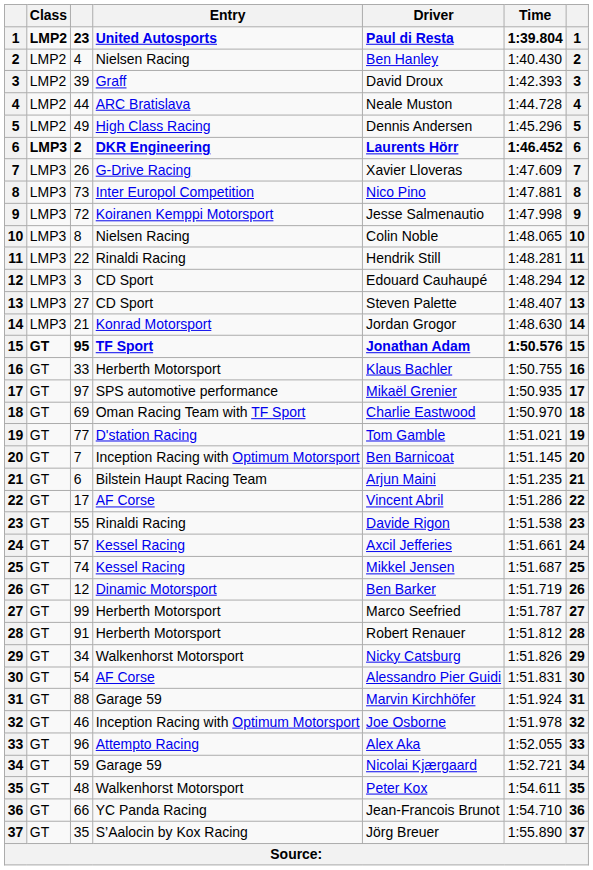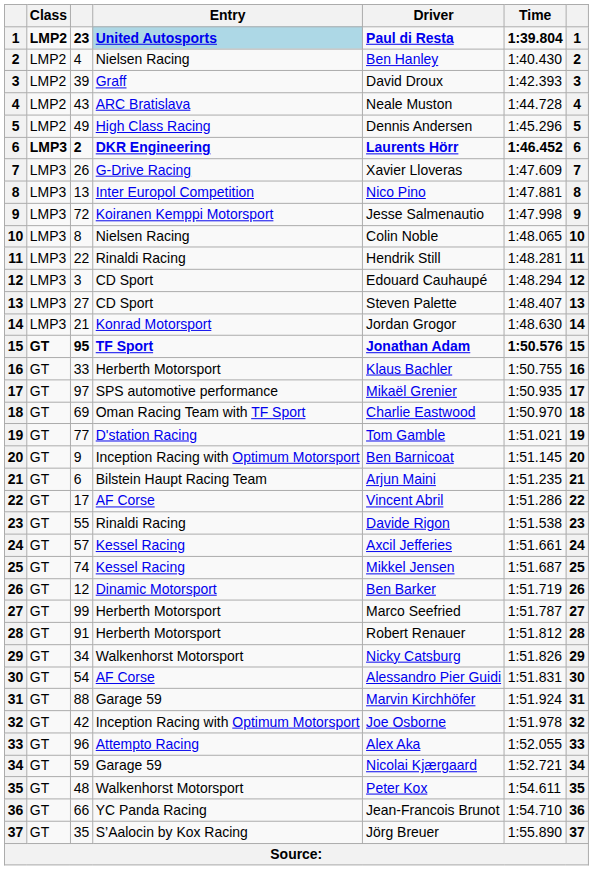(156, 38) no background -> (156, 38) lightblue background
(81, 104) 44 -> (81, 104) 43
(81, 192) 73 -> (81, 192) 13
(78, 457) 7 -> (78, 457) 9
(81, 722) 46 -> (81, 722) 42
